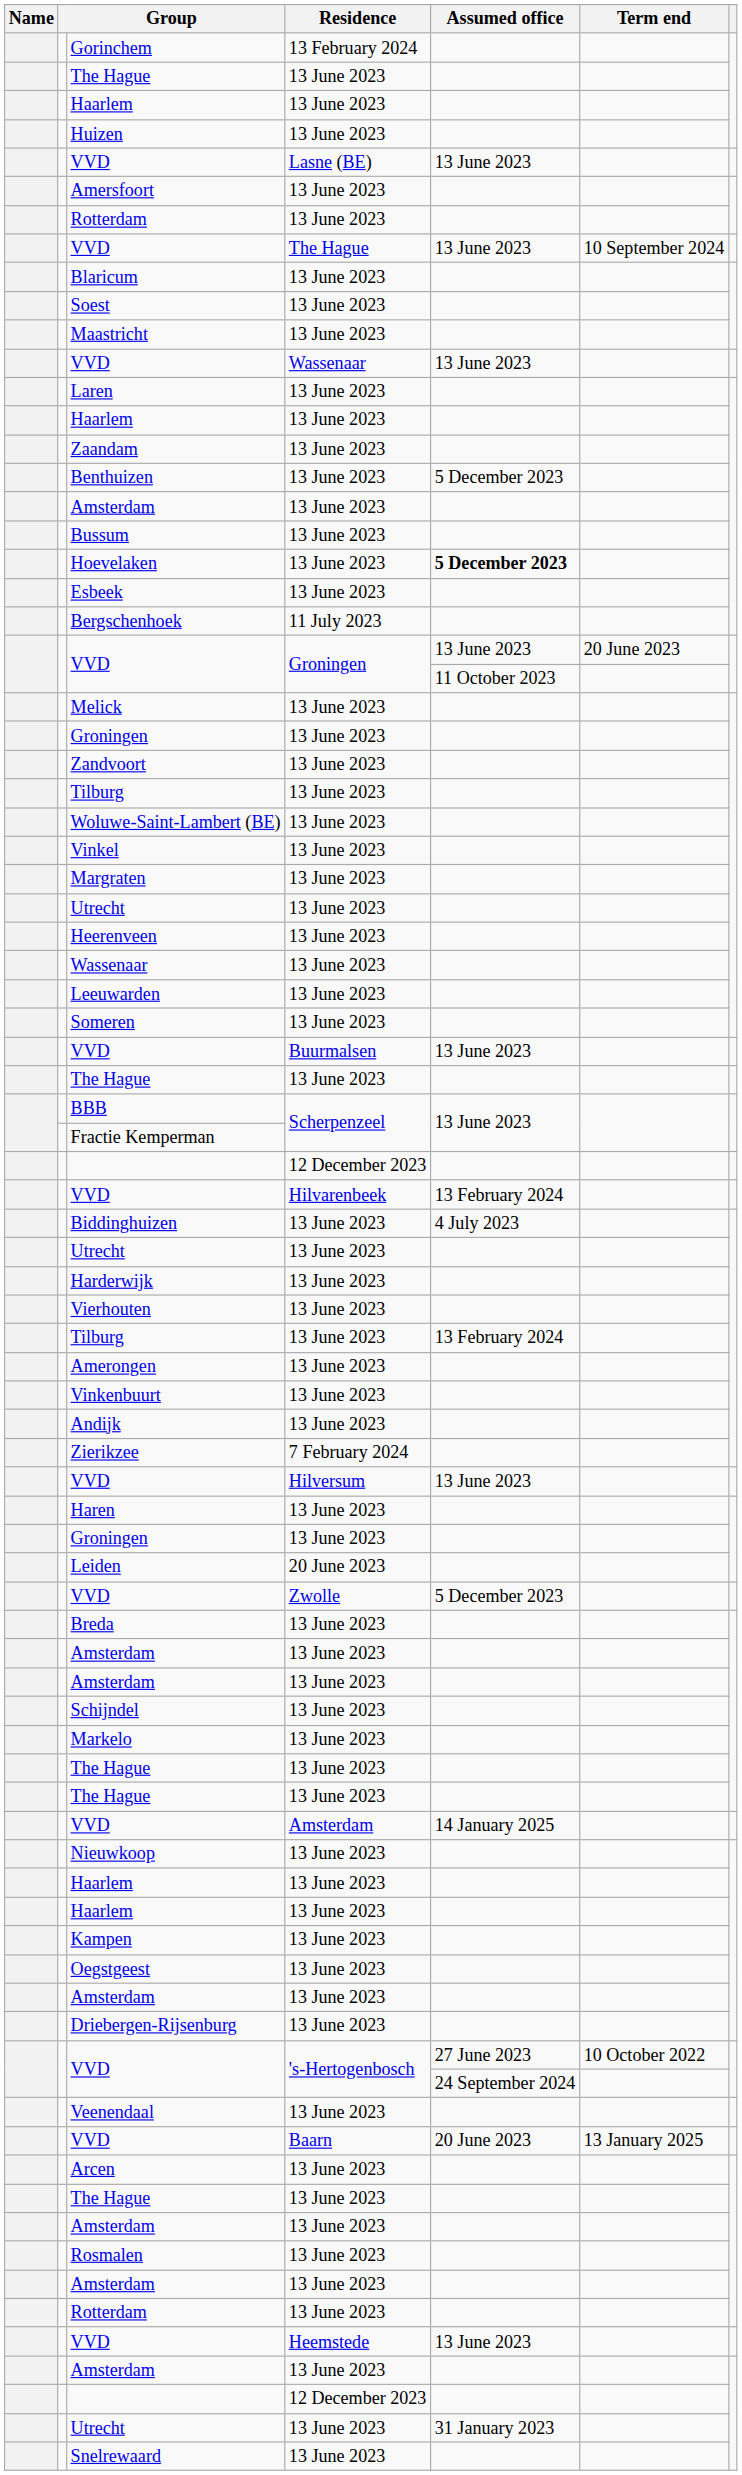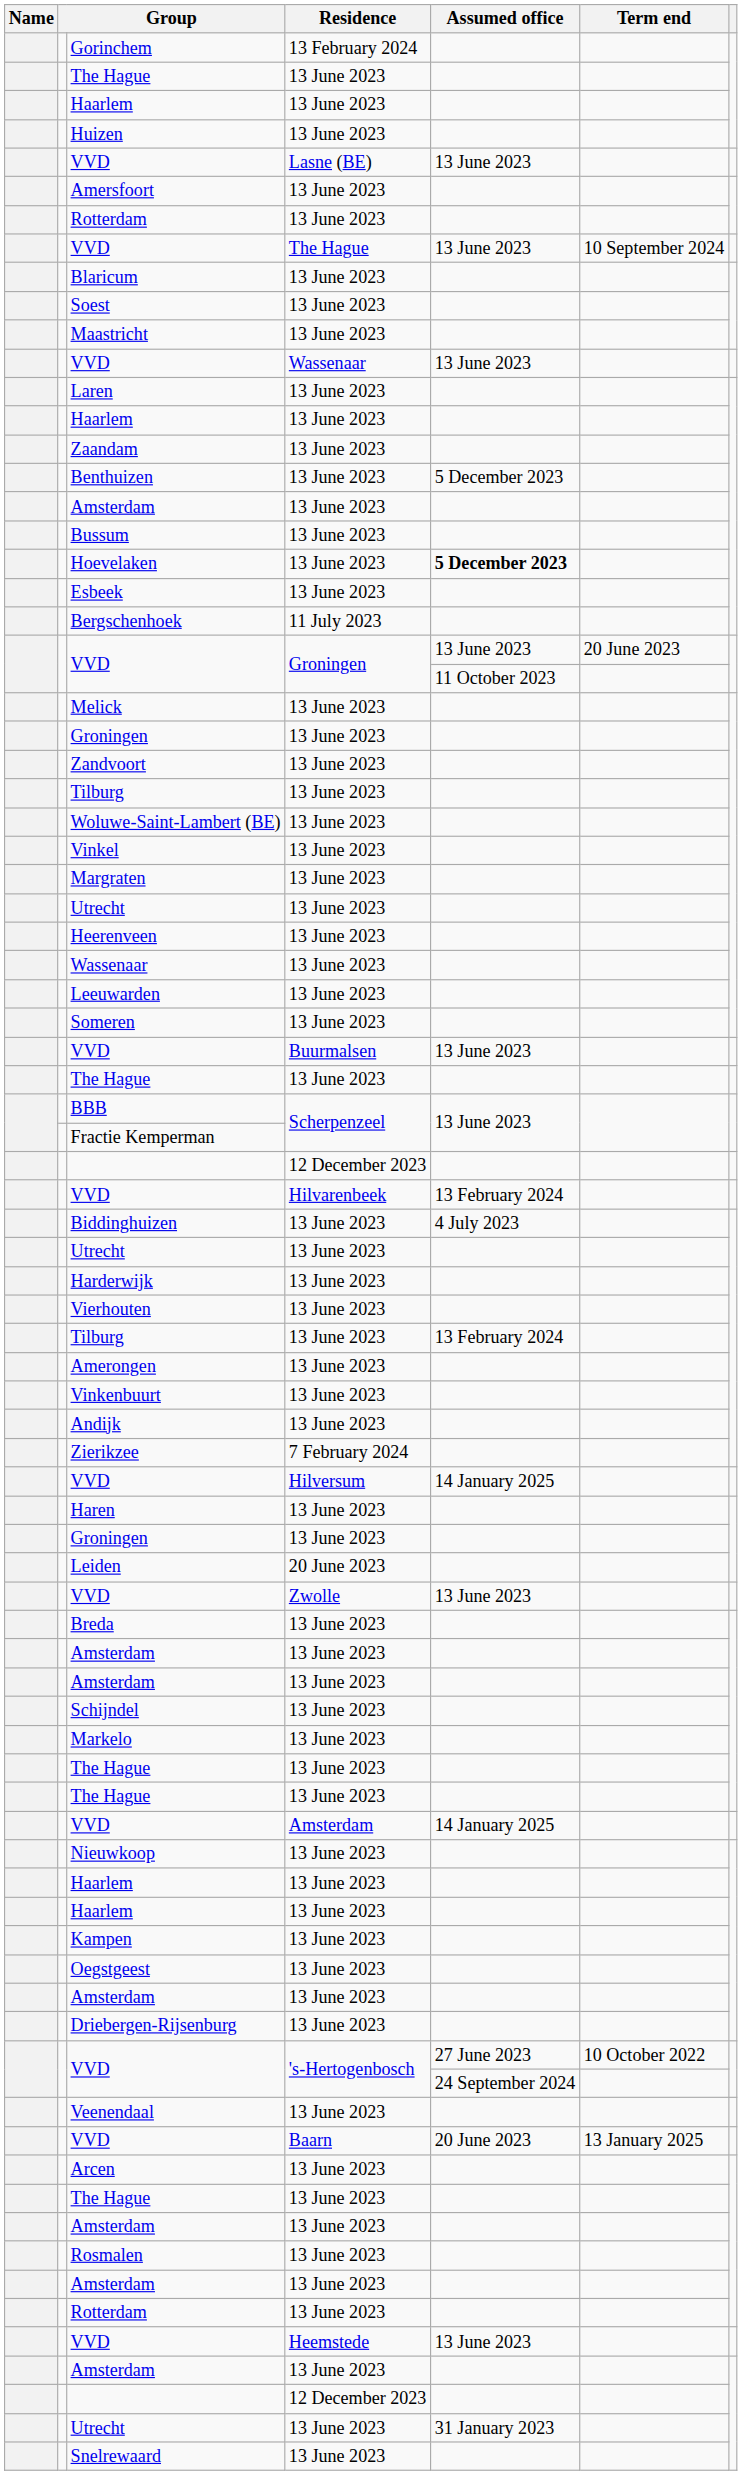(483, 1481) 13 June 2023 -> (494, 1481) 14 January 2025
(499, 1595) 5 December 2023 -> (483, 1595) 13 June 2023
